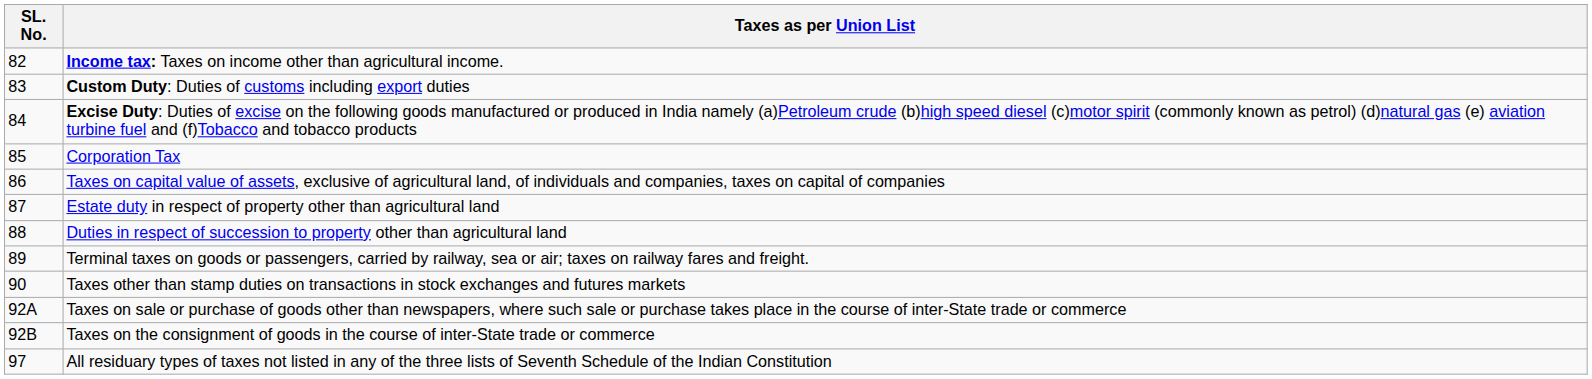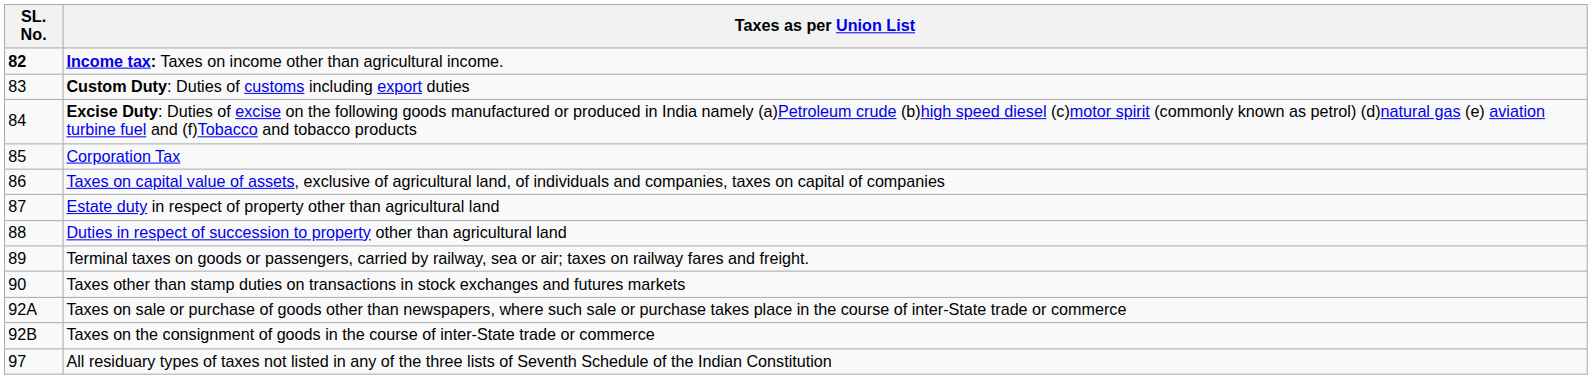(17, 61) normal -> (17, 61) bold
